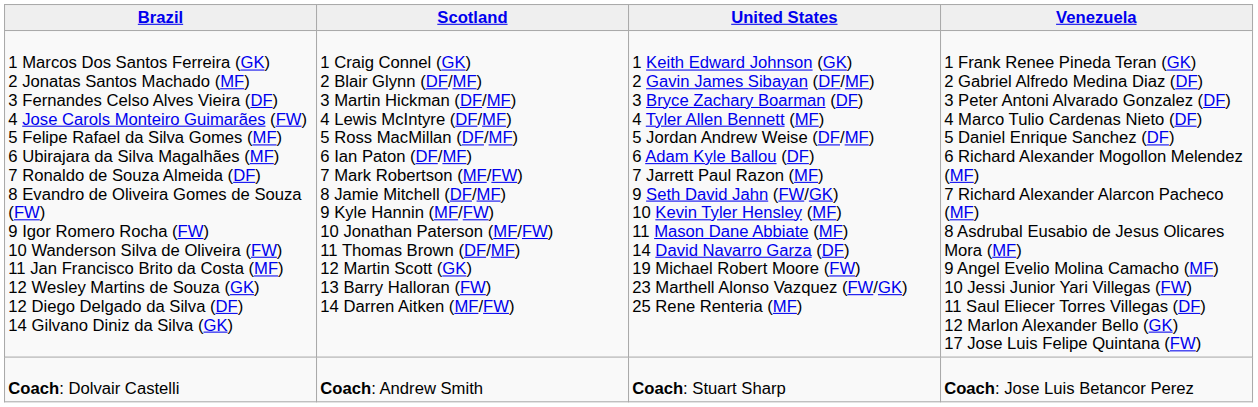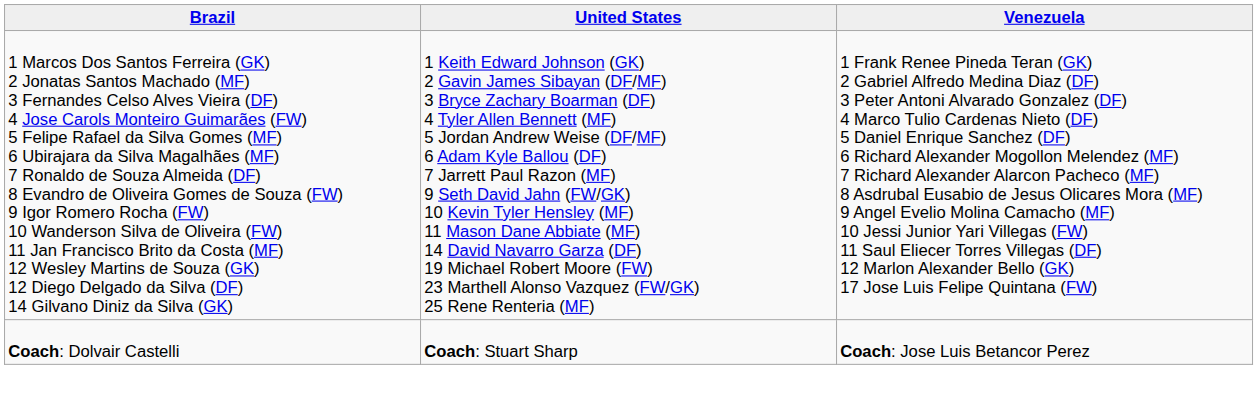- column: (472, 17)
